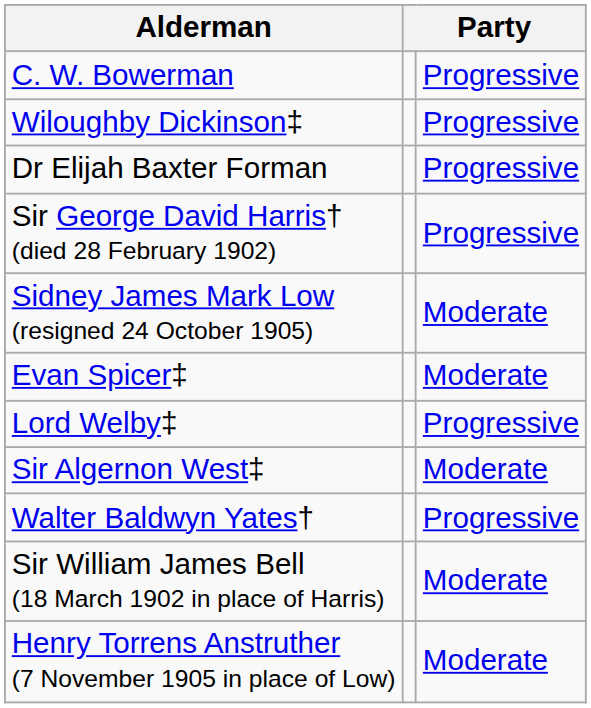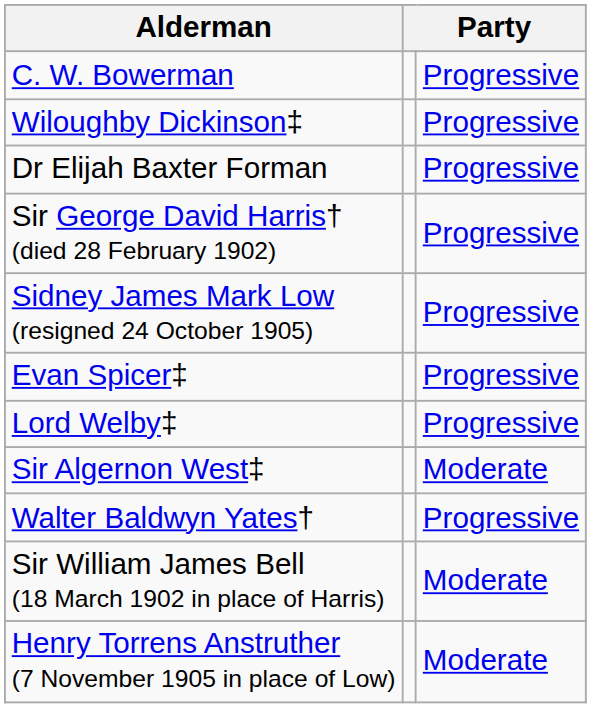(485, 312) Moderate -> (501, 312) Progressive
(485, 376) Moderate -> (501, 376) Progressive
